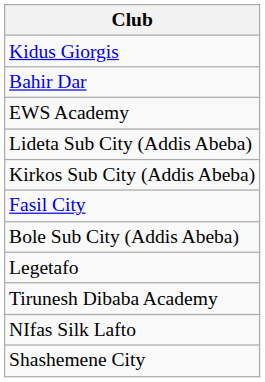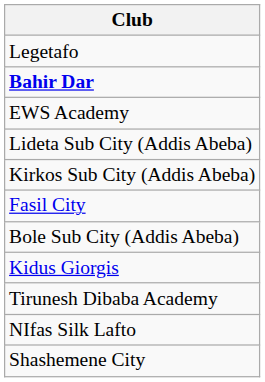(64, 50) Kidus Giorgis -> (44, 50) Legetafo
(48, 81) normal -> (51, 81) bold
(44, 267) Legetafo -> (64, 267) Kidus Giorgis
